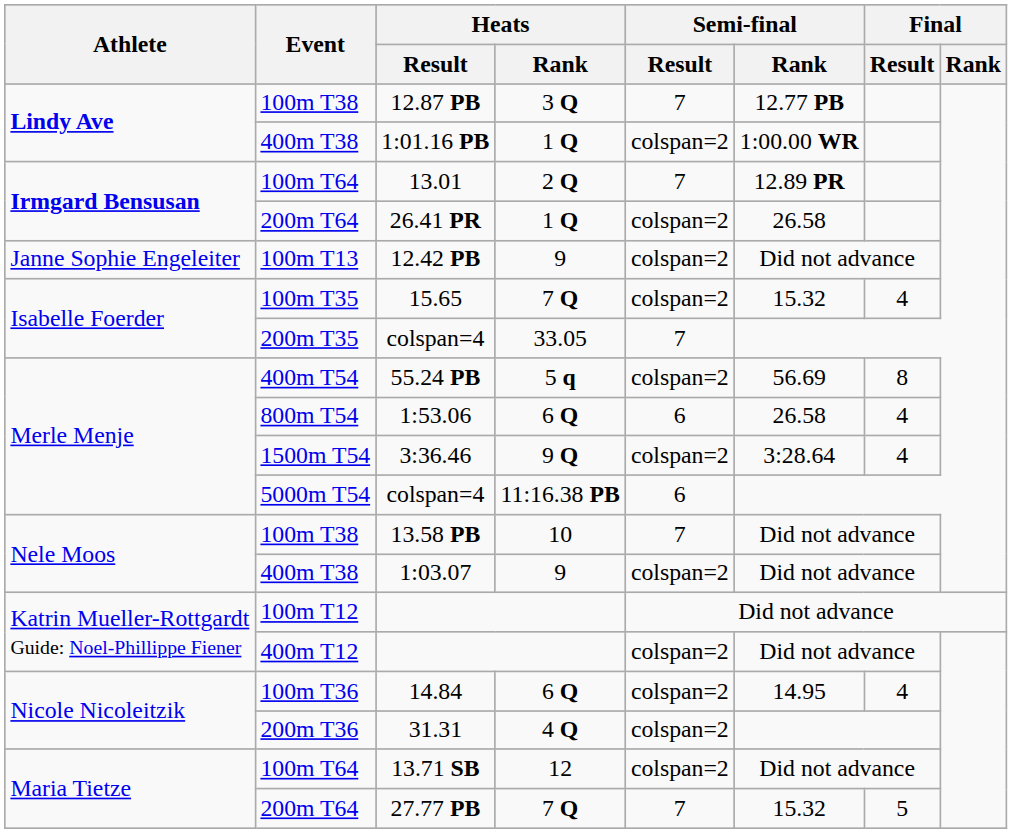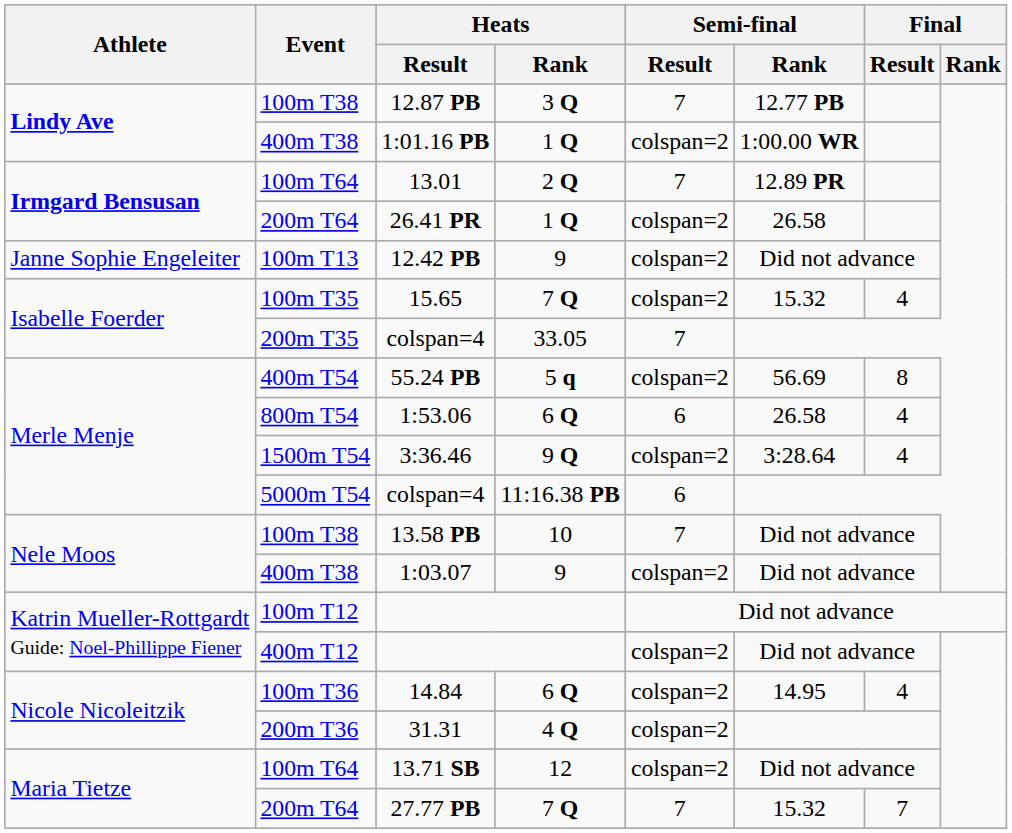(902, 808) 5 -> (902, 808) 7
